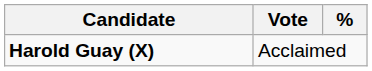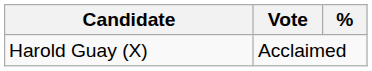(82, 50) bold -> (78, 50) normal
